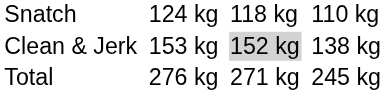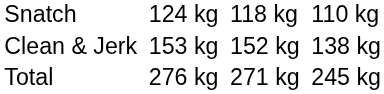(265, 46) lightgrey background -> (265, 46) no background
